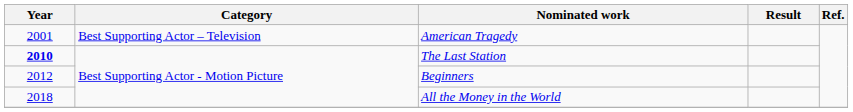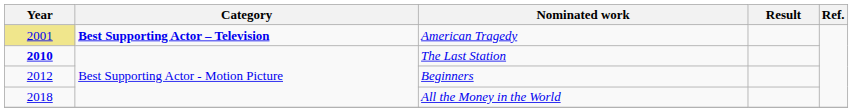(40, 35) no background -> (40, 35) khaki background
(169, 35) normal -> (174, 35) bold
